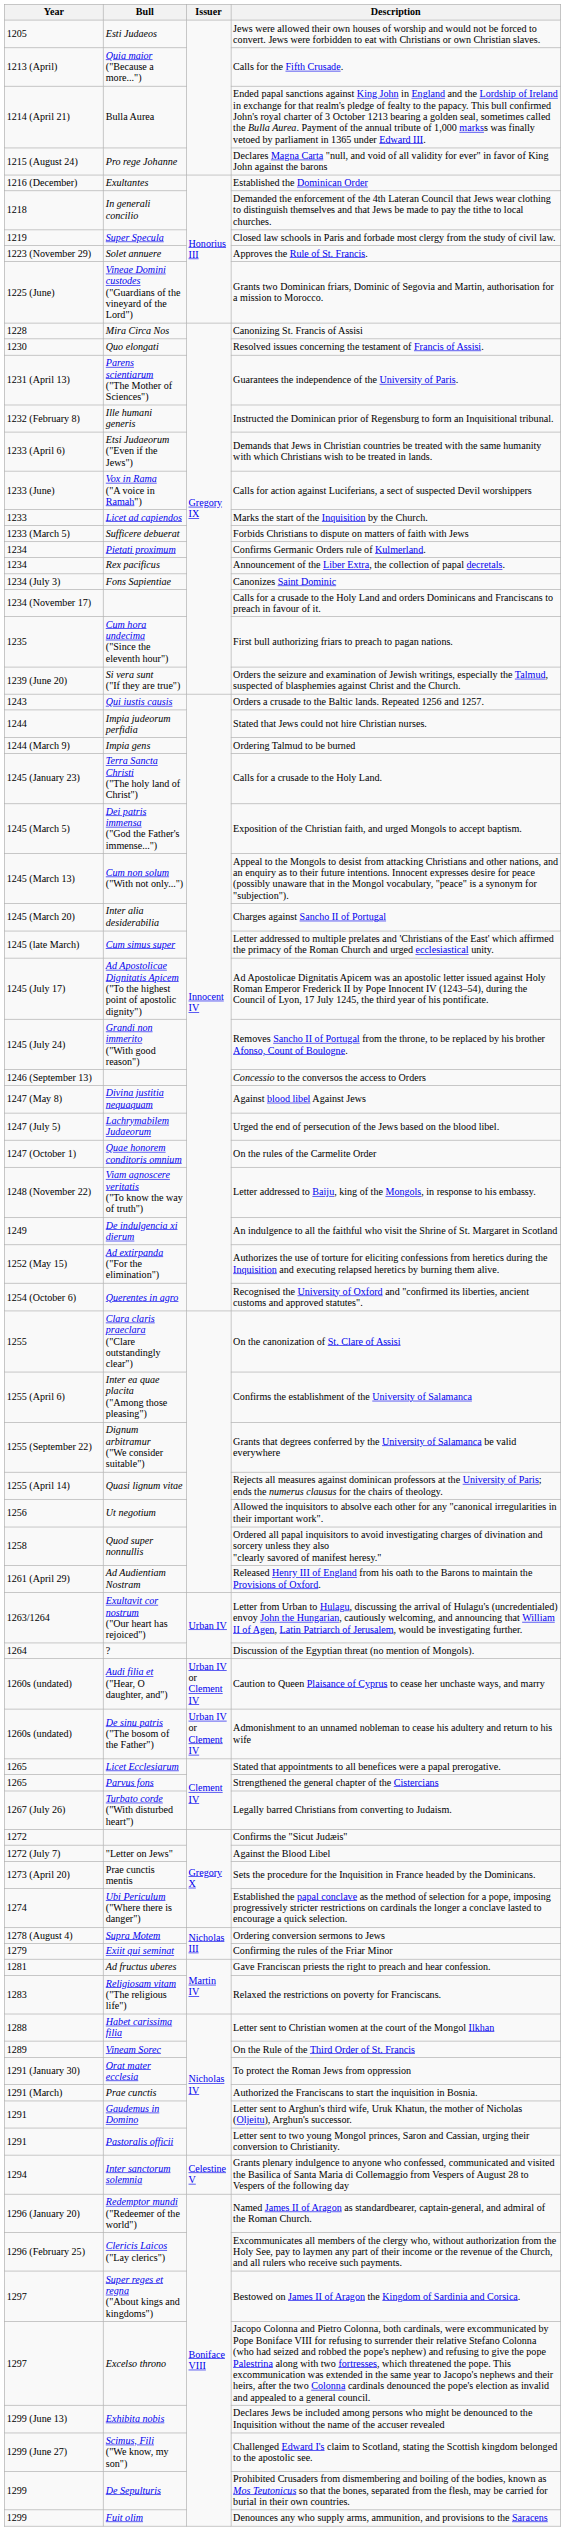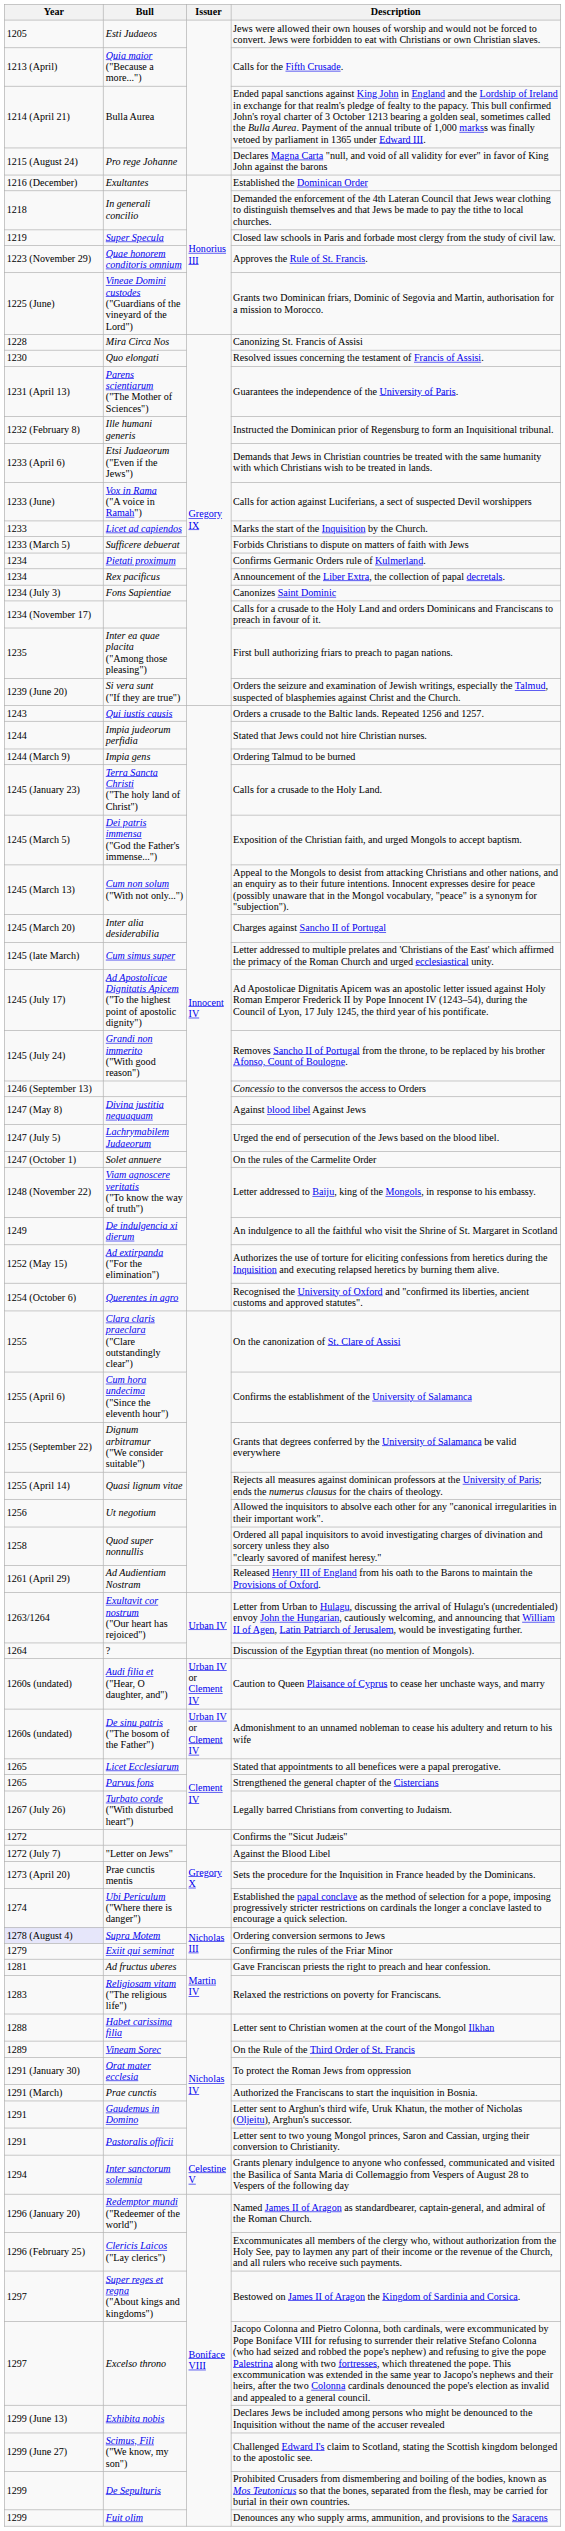(133, 253) Solet annuere -> (144, 259) Quae honorem conditoris omnium
(137, 642) Cum hora undecima ("Since the eleventh hour") -> (137, 653) Inter ea quae placita ("Among those pleasing")
(144, 1153) Quae honorem conditoris omnium -> (133, 1159) Solet annuere
(137, 1397) Inter ea quae placita ("Among those pleasing") -> (137, 1397) Cum hora undecima ("Since the eleventh hour")
(40, 1935) no background -> (40, 1935) lavender background
